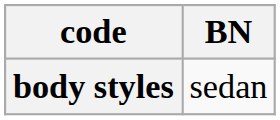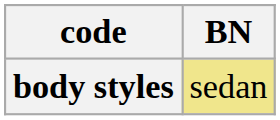(228, 85) no background -> (228, 85) khaki background
